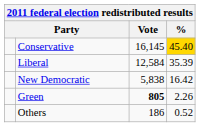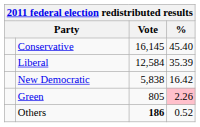(181, 46) gold background -> (181, 46) no background
(156, 96) bold -> (156, 96) normal
(184, 96) no background -> (184, 96) pink background
(156, 113) normal -> (156, 113) bold
